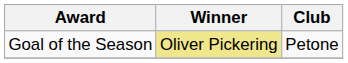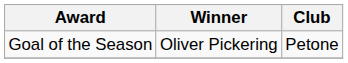(219, 44) khaki background -> (219, 44) no background
